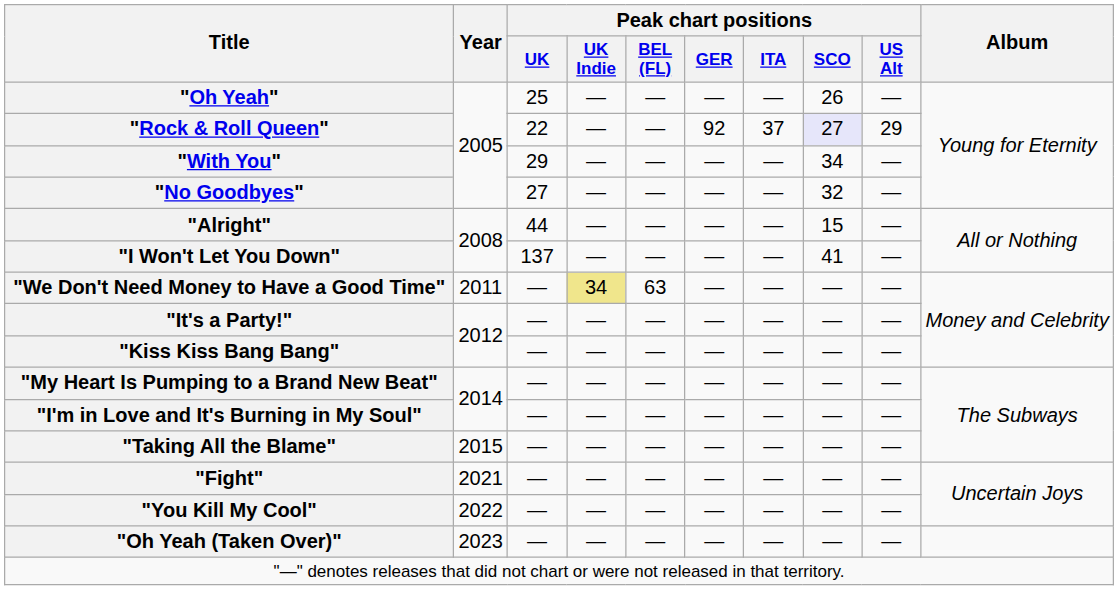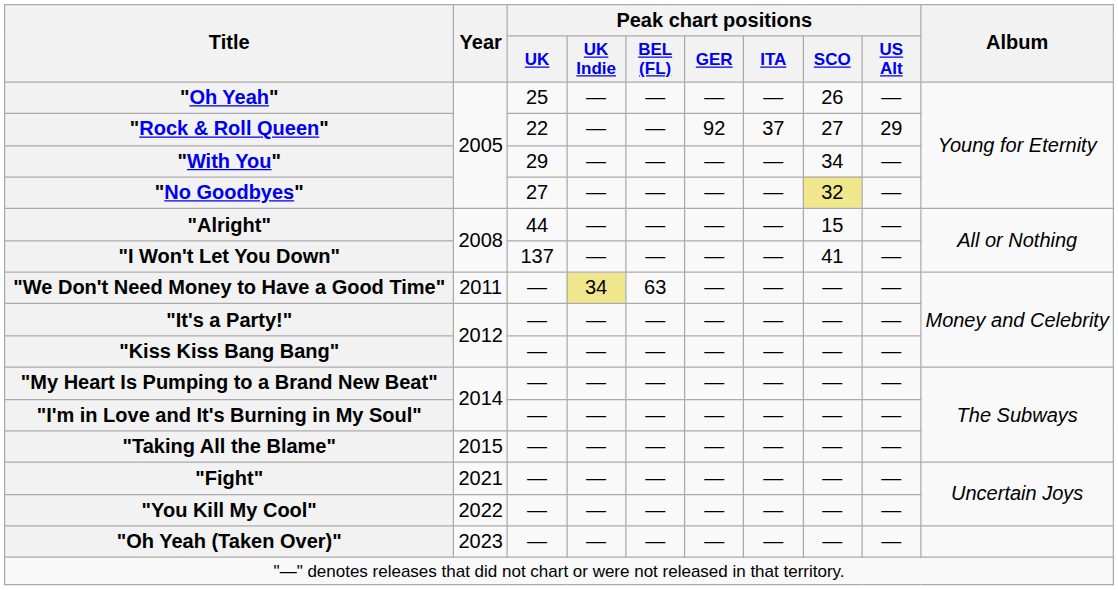(832, 129) lavender background -> (832, 129) no background
(832, 192) no background -> (832, 192) khaki background
